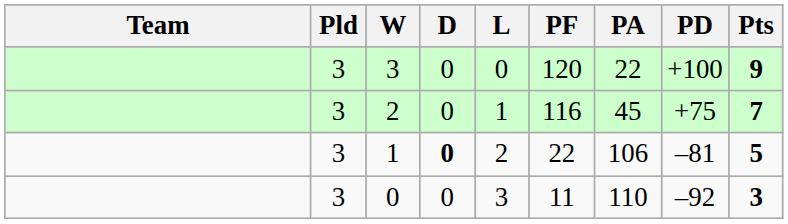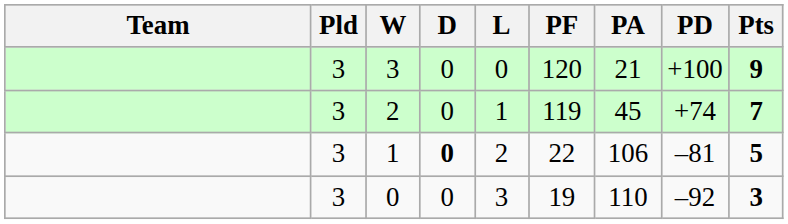(628, 68) 22 -> (628, 68) 21
(562, 111) 116 -> (562, 111) 119
(695, 111) +75 -> (695, 111) +74
(562, 196) 11 -> (562, 196) 19
